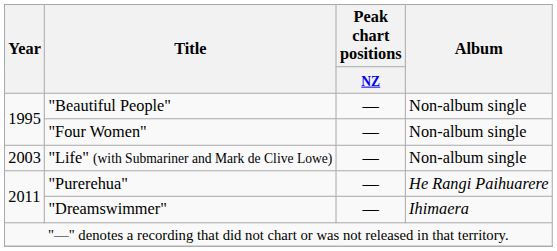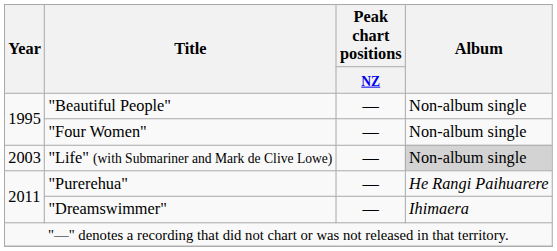(468, 157) no background -> (468, 157) lightgrey background
